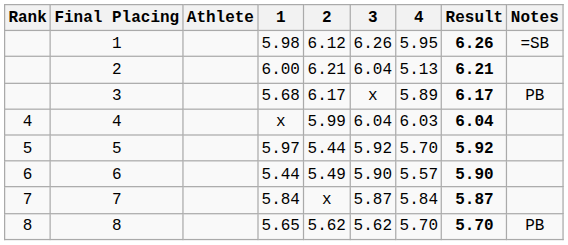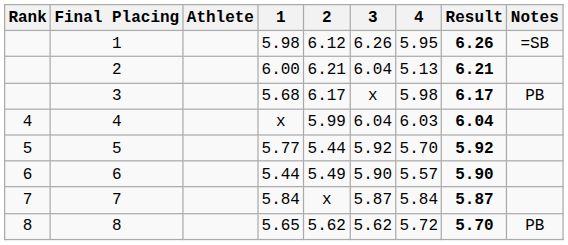(419, 96) 5.89 -> (419, 96) 5.98
(281, 148) 5.97 -> (281, 148) 5.77
(419, 226) 5.70 -> (419, 226) 5.72
